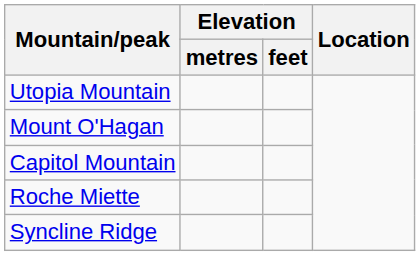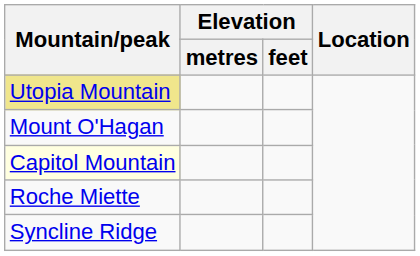(90, 92) no background -> (90, 92) khaki background
(93, 162) no background -> (93, 162) lightyellow background
